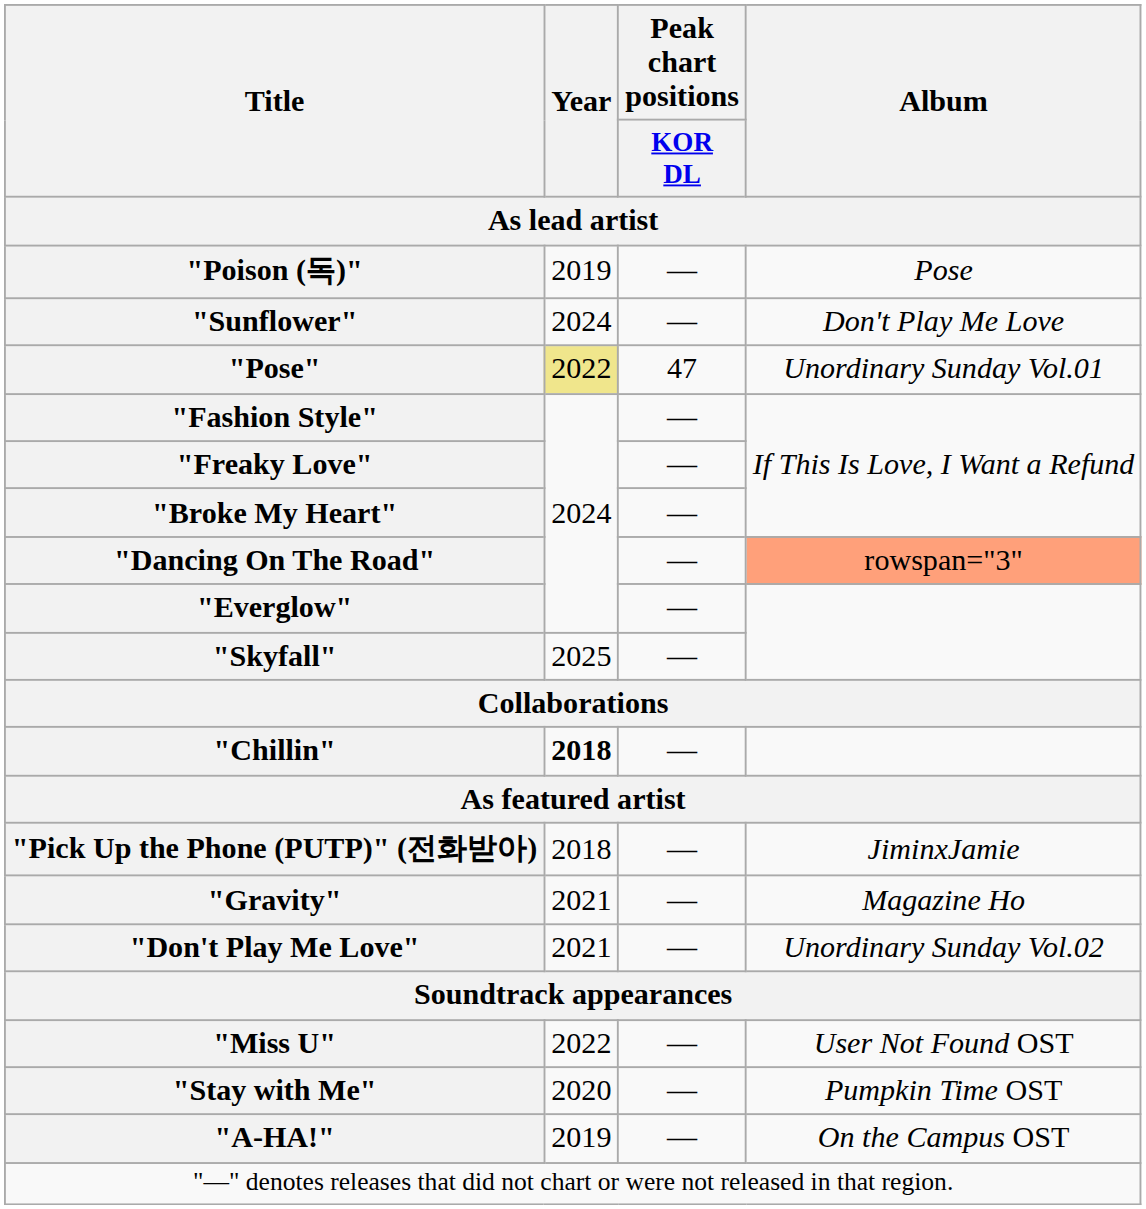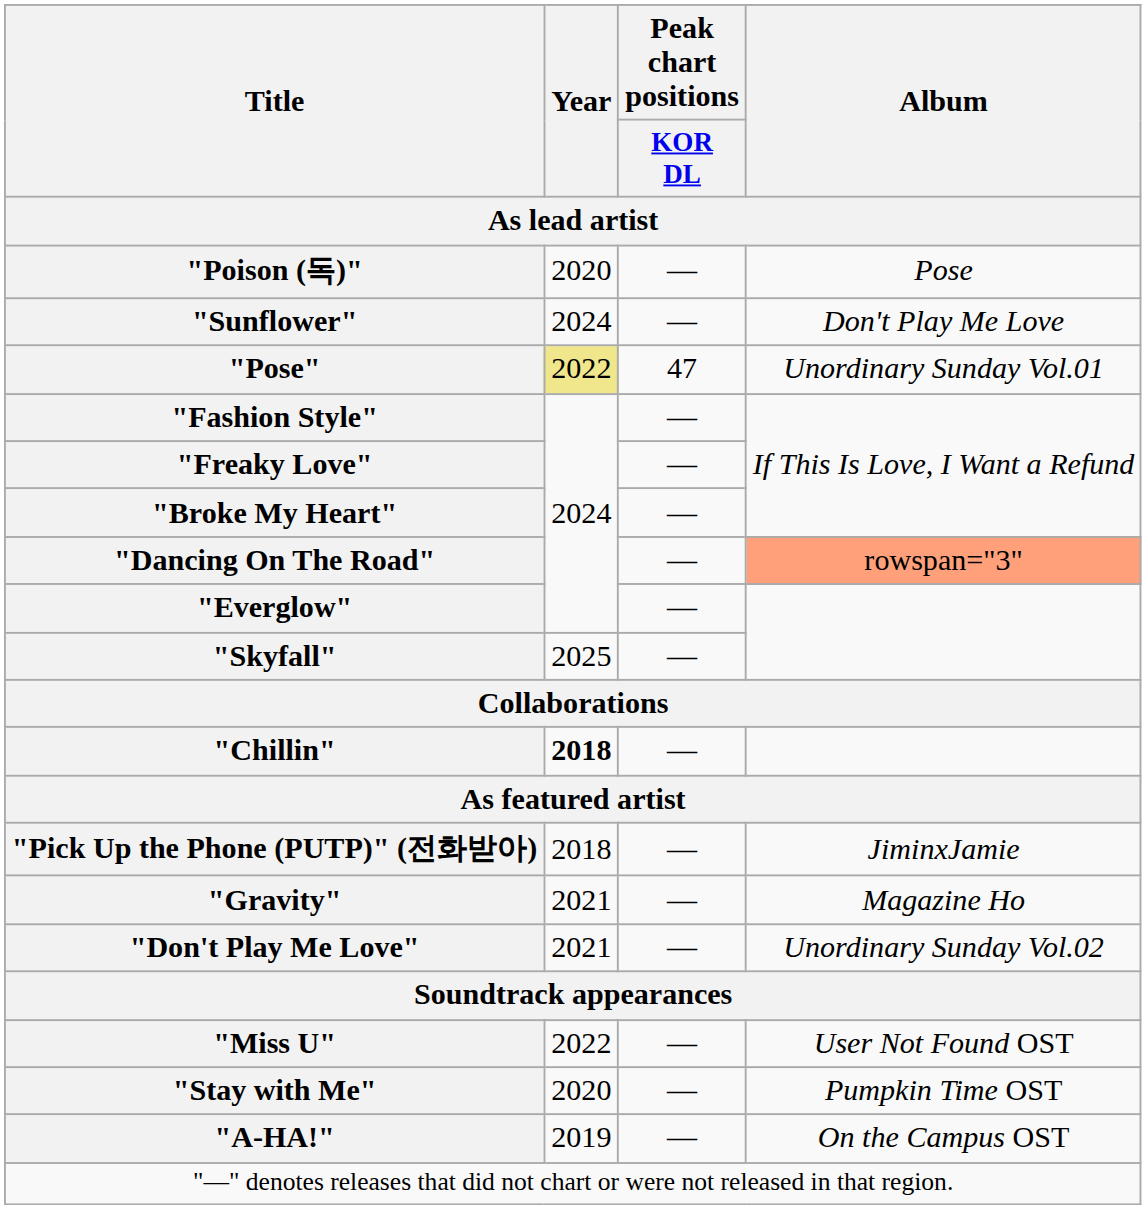(581, 270) 2019 -> (581, 270) 2020
